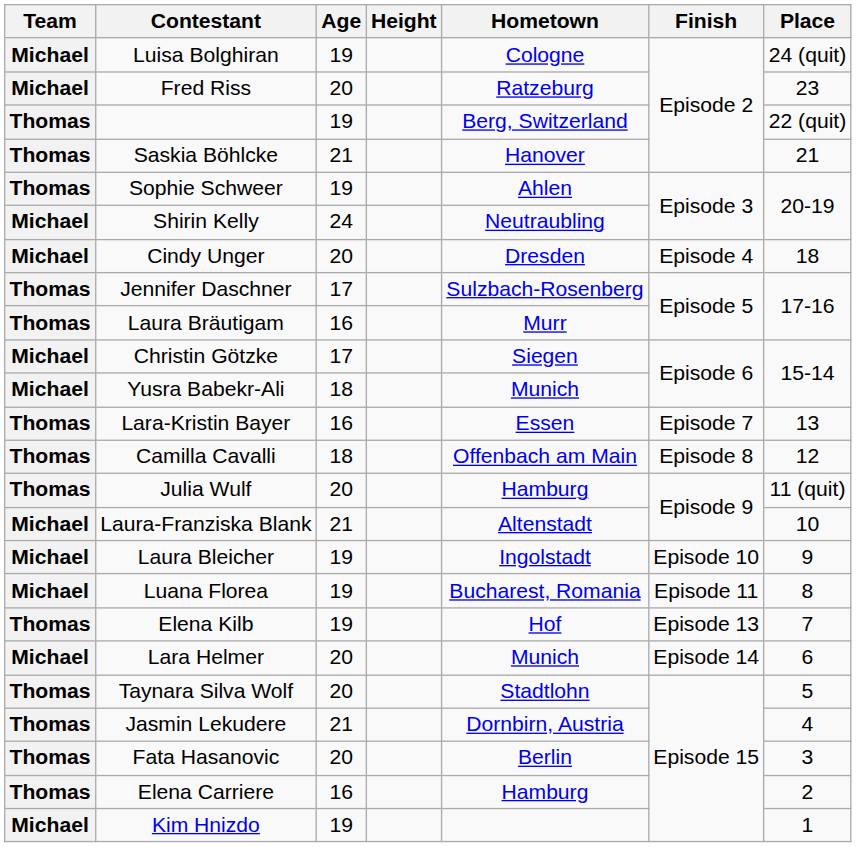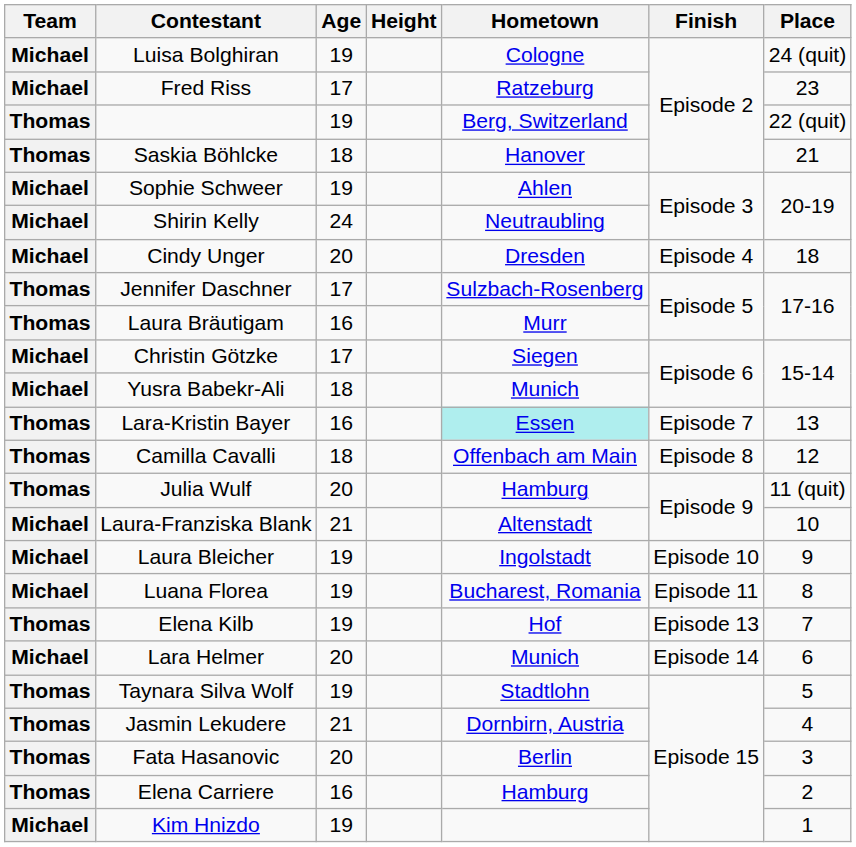(341, 88) 20 -> (341, 88) 17
(341, 155) 21 -> (341, 155) 18
(50, 188) Thomas -> (50, 188) Michael
(545, 423) no background -> (545, 423) paleturquoise background
(341, 691) 20 -> (341, 691) 19
